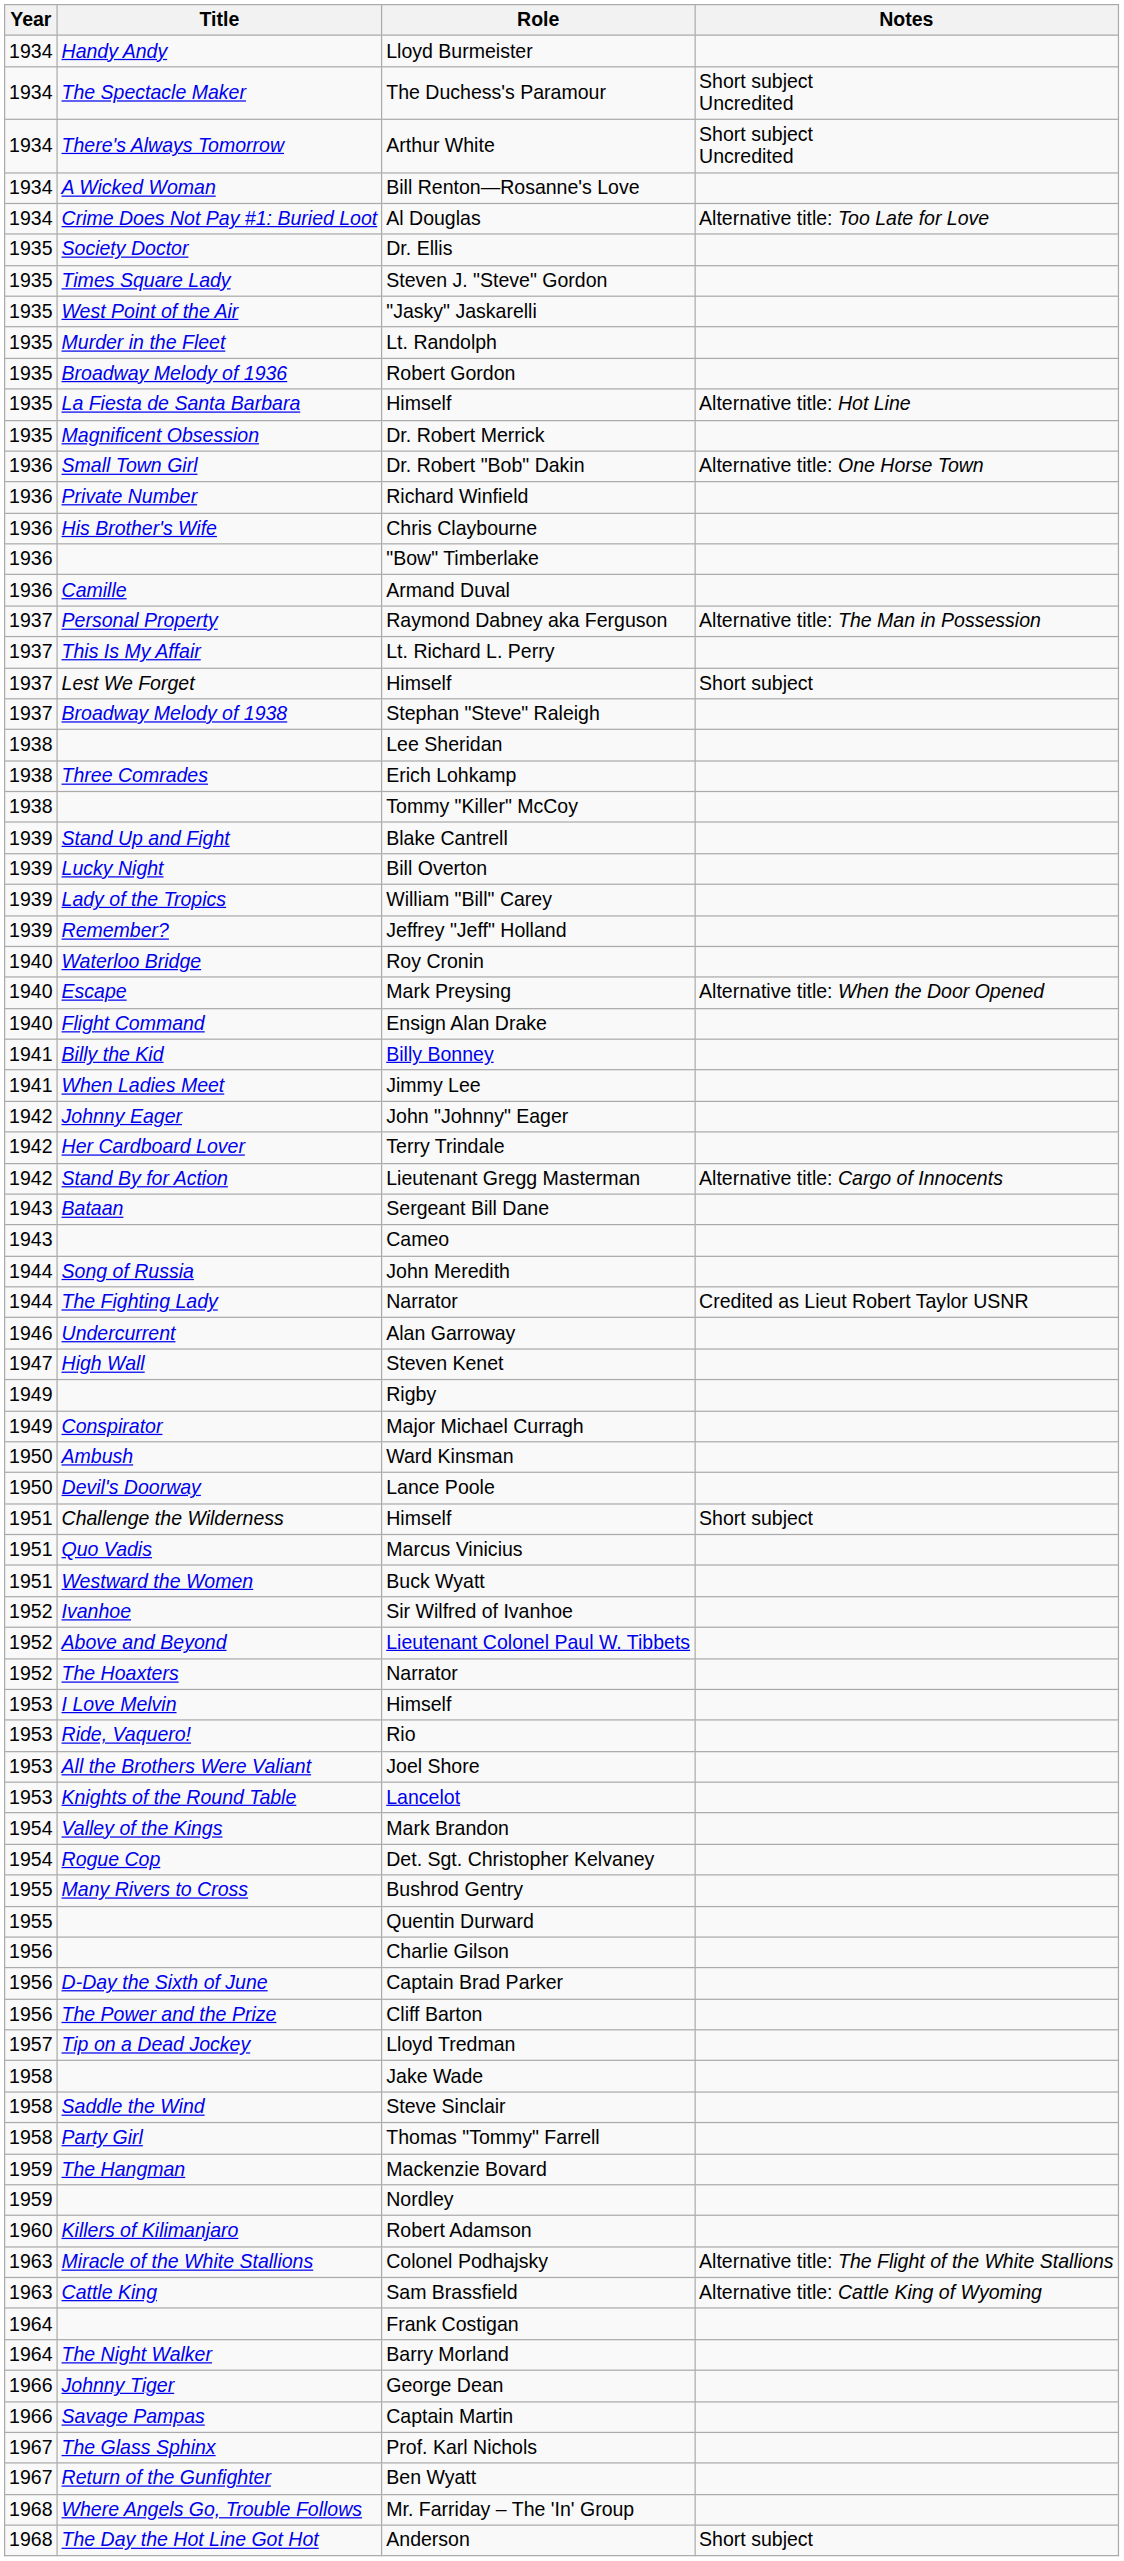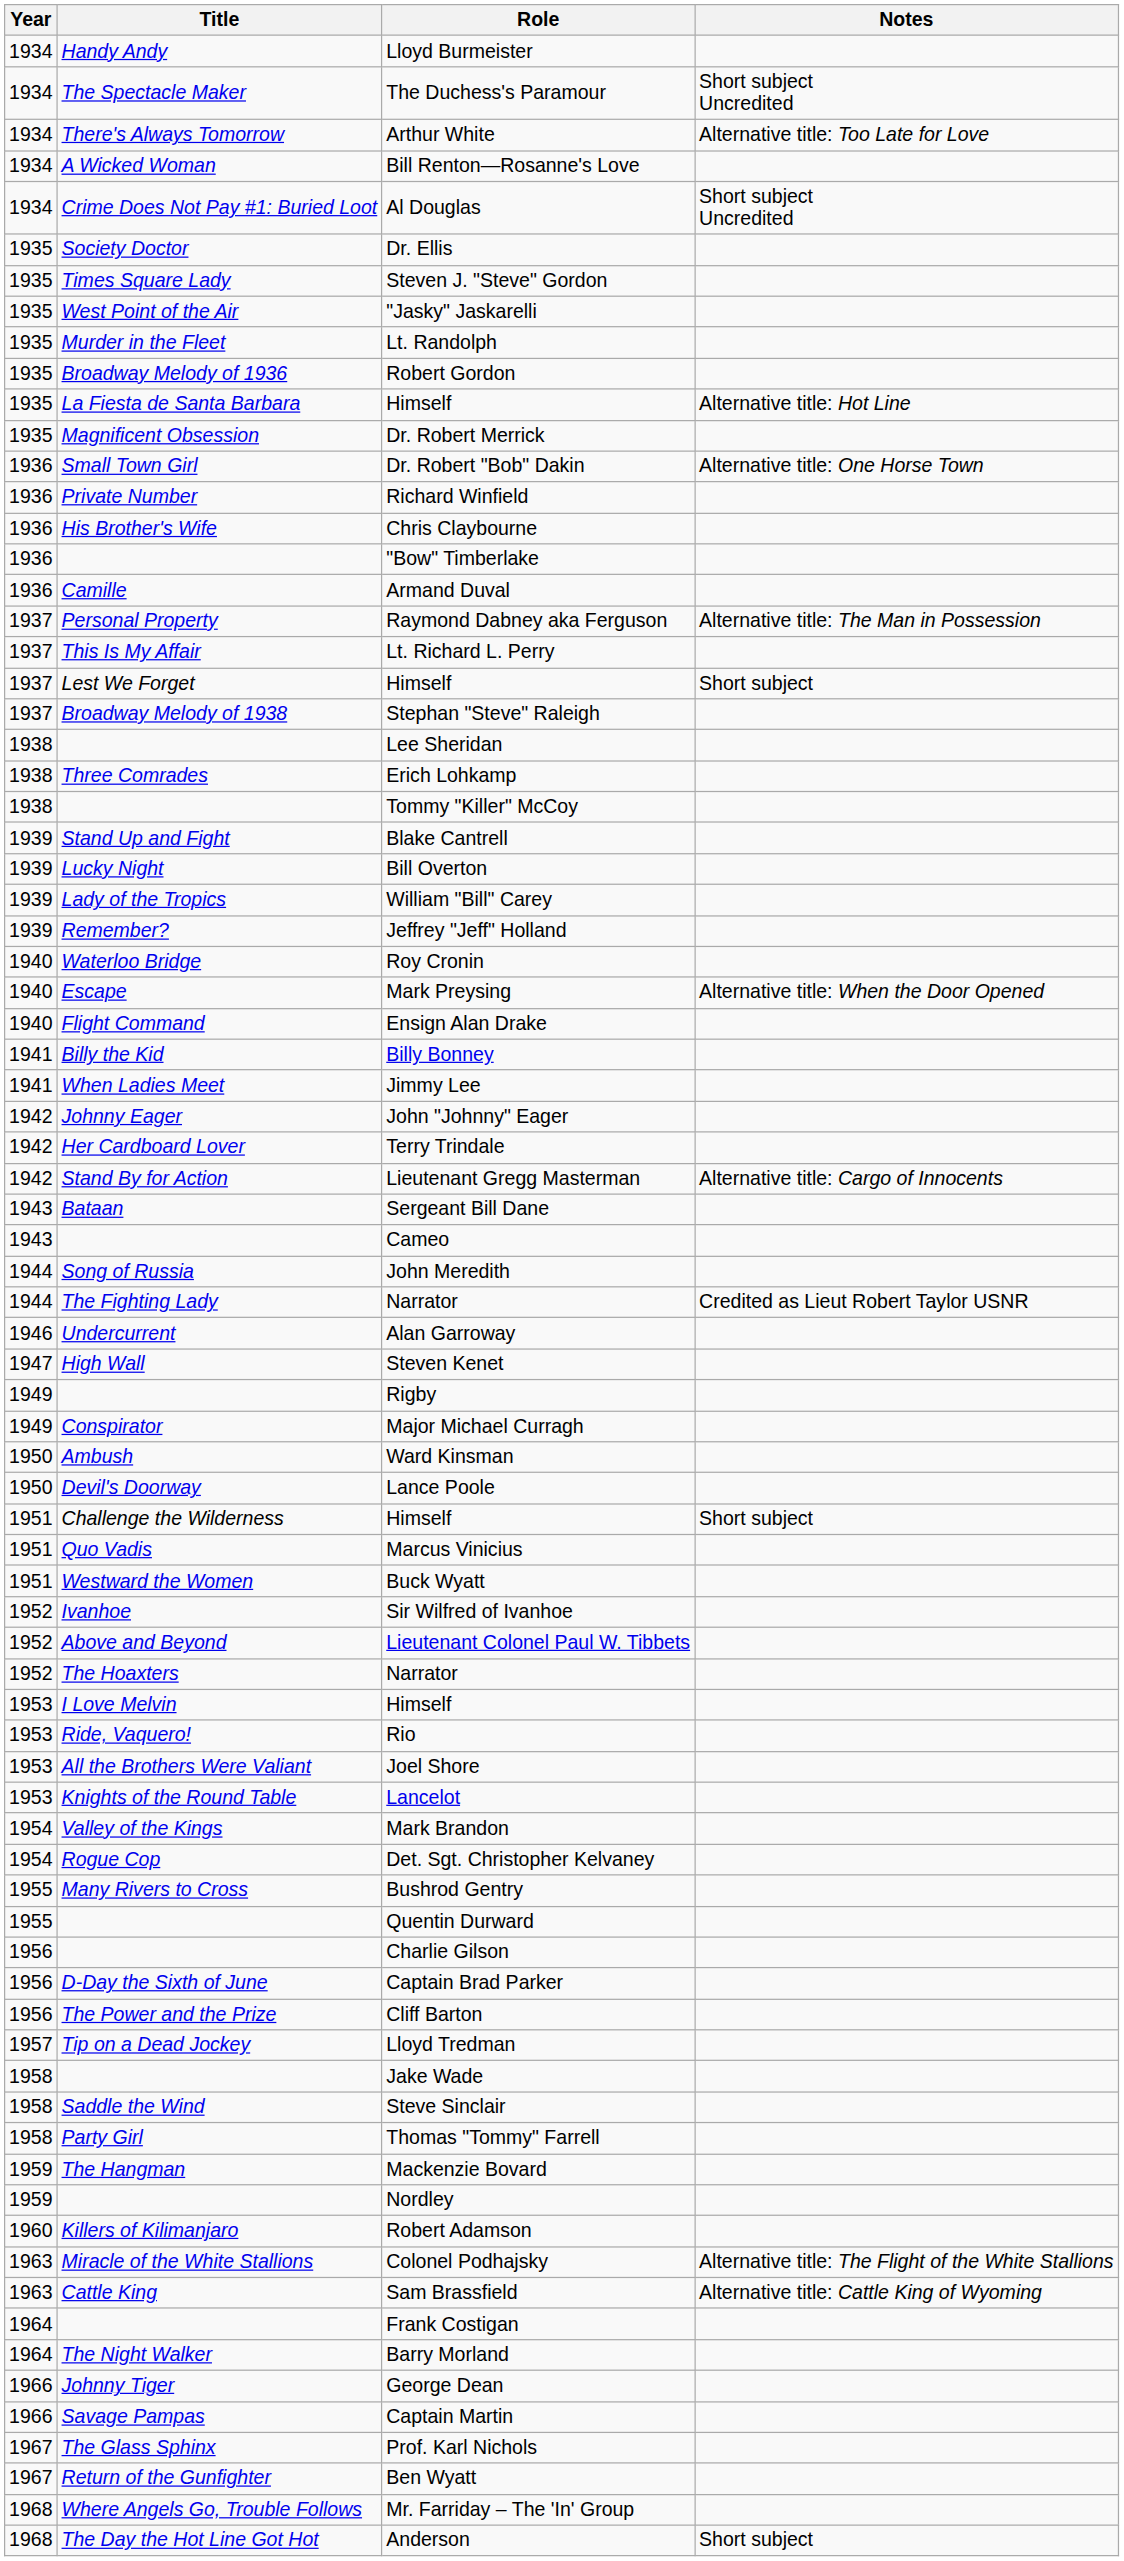(756, 145) Short subject Uncredited -> (844, 134) Alternative title: Too Late for Love
(844, 218) Alternative title: Too Late for Love -> (756, 207) Short subject Uncredited
